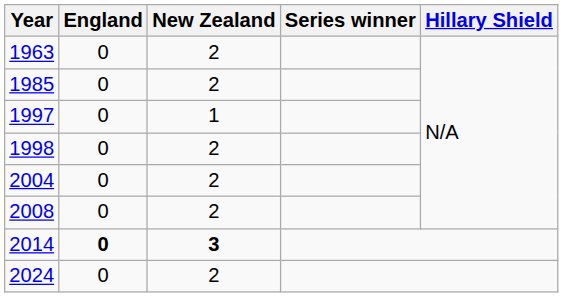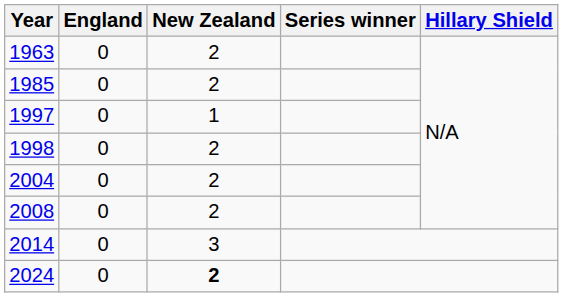(103, 244) bold -> (103, 244) normal
(214, 244) bold -> (214, 244) normal
(214, 276) normal -> (214, 276) bold
